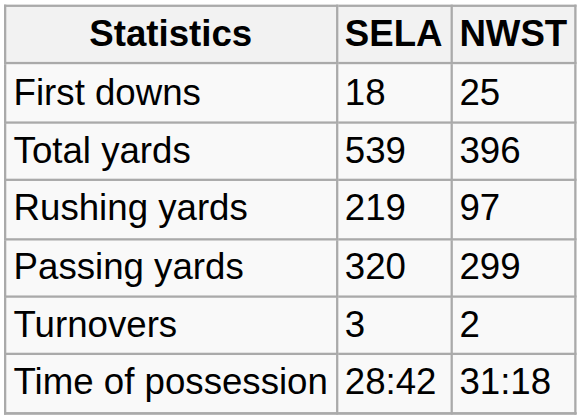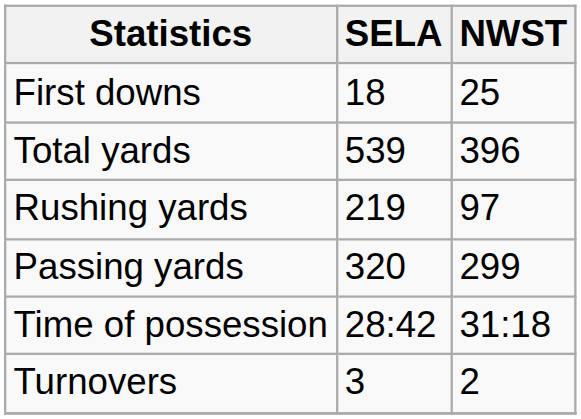rows swapped: (95, 324) <-> (171, 382)
